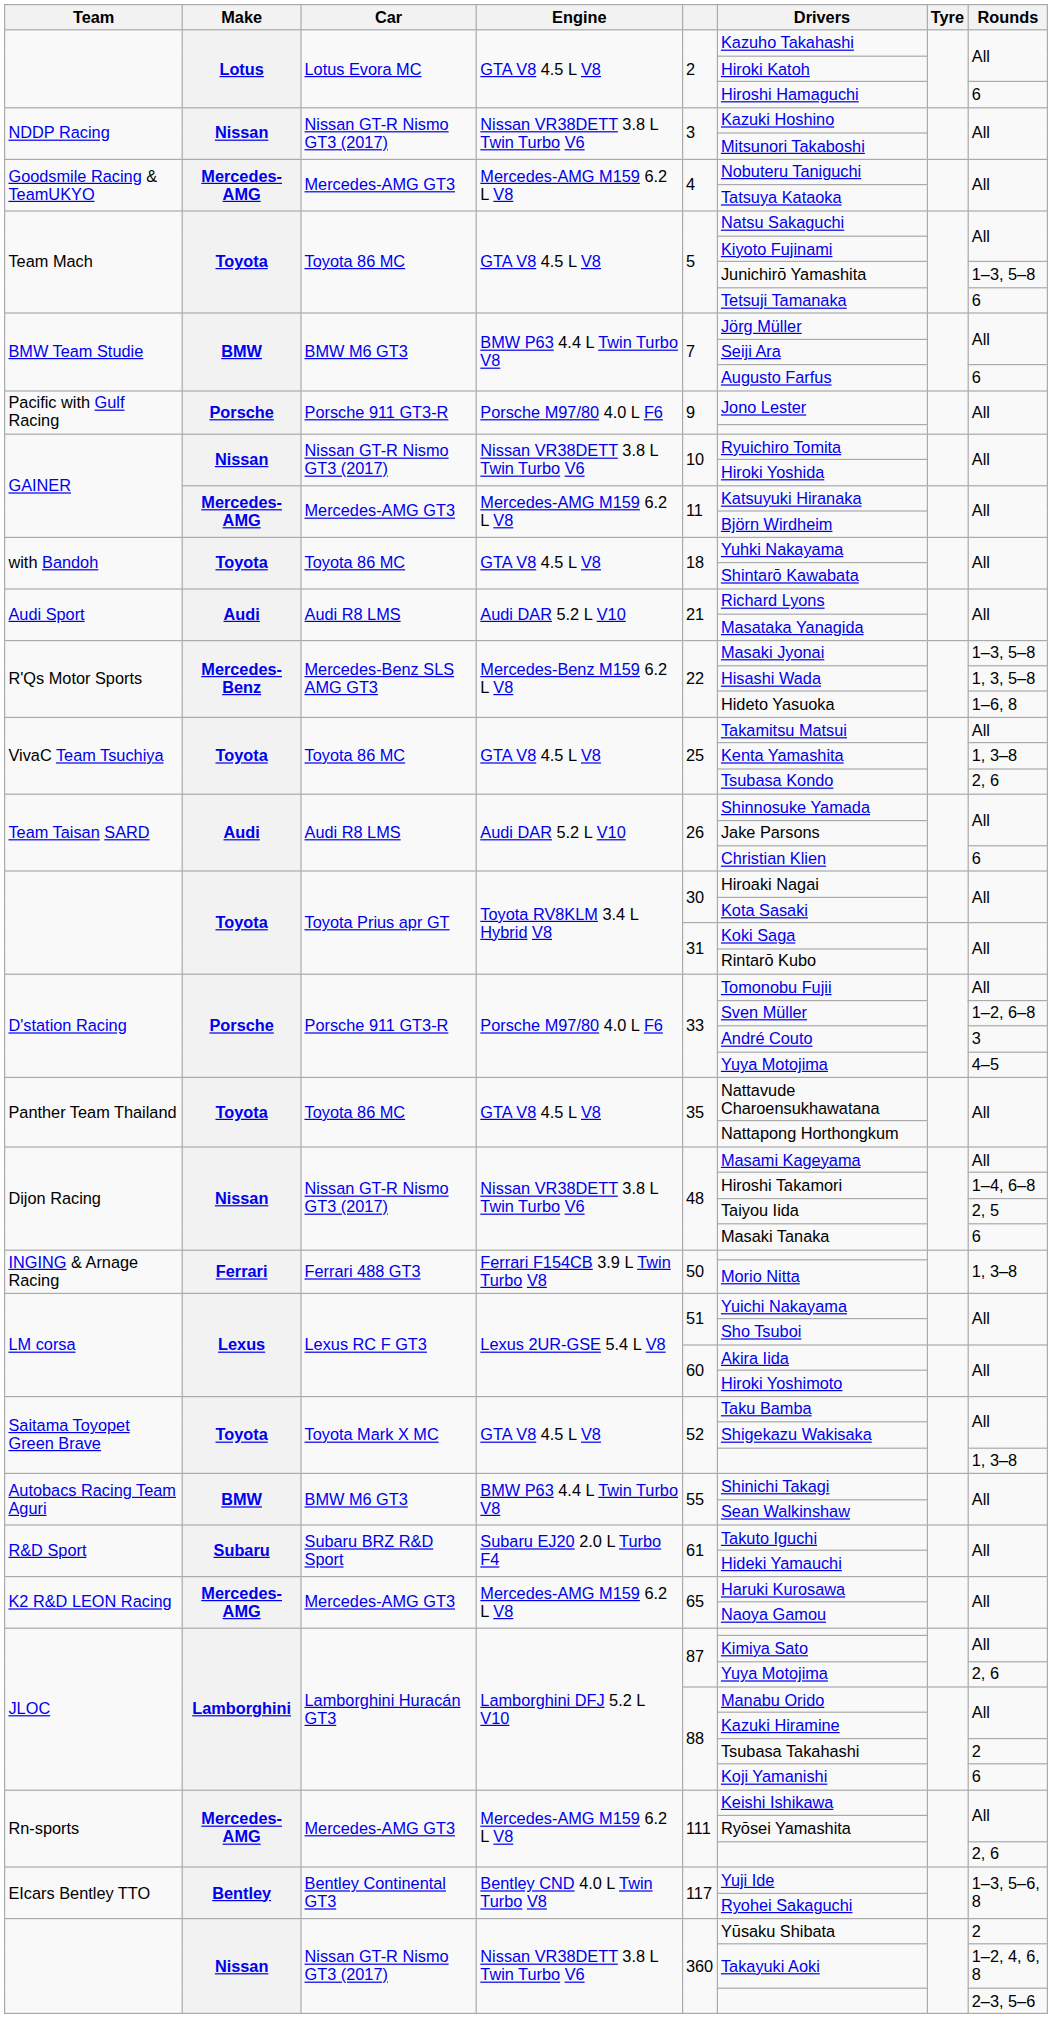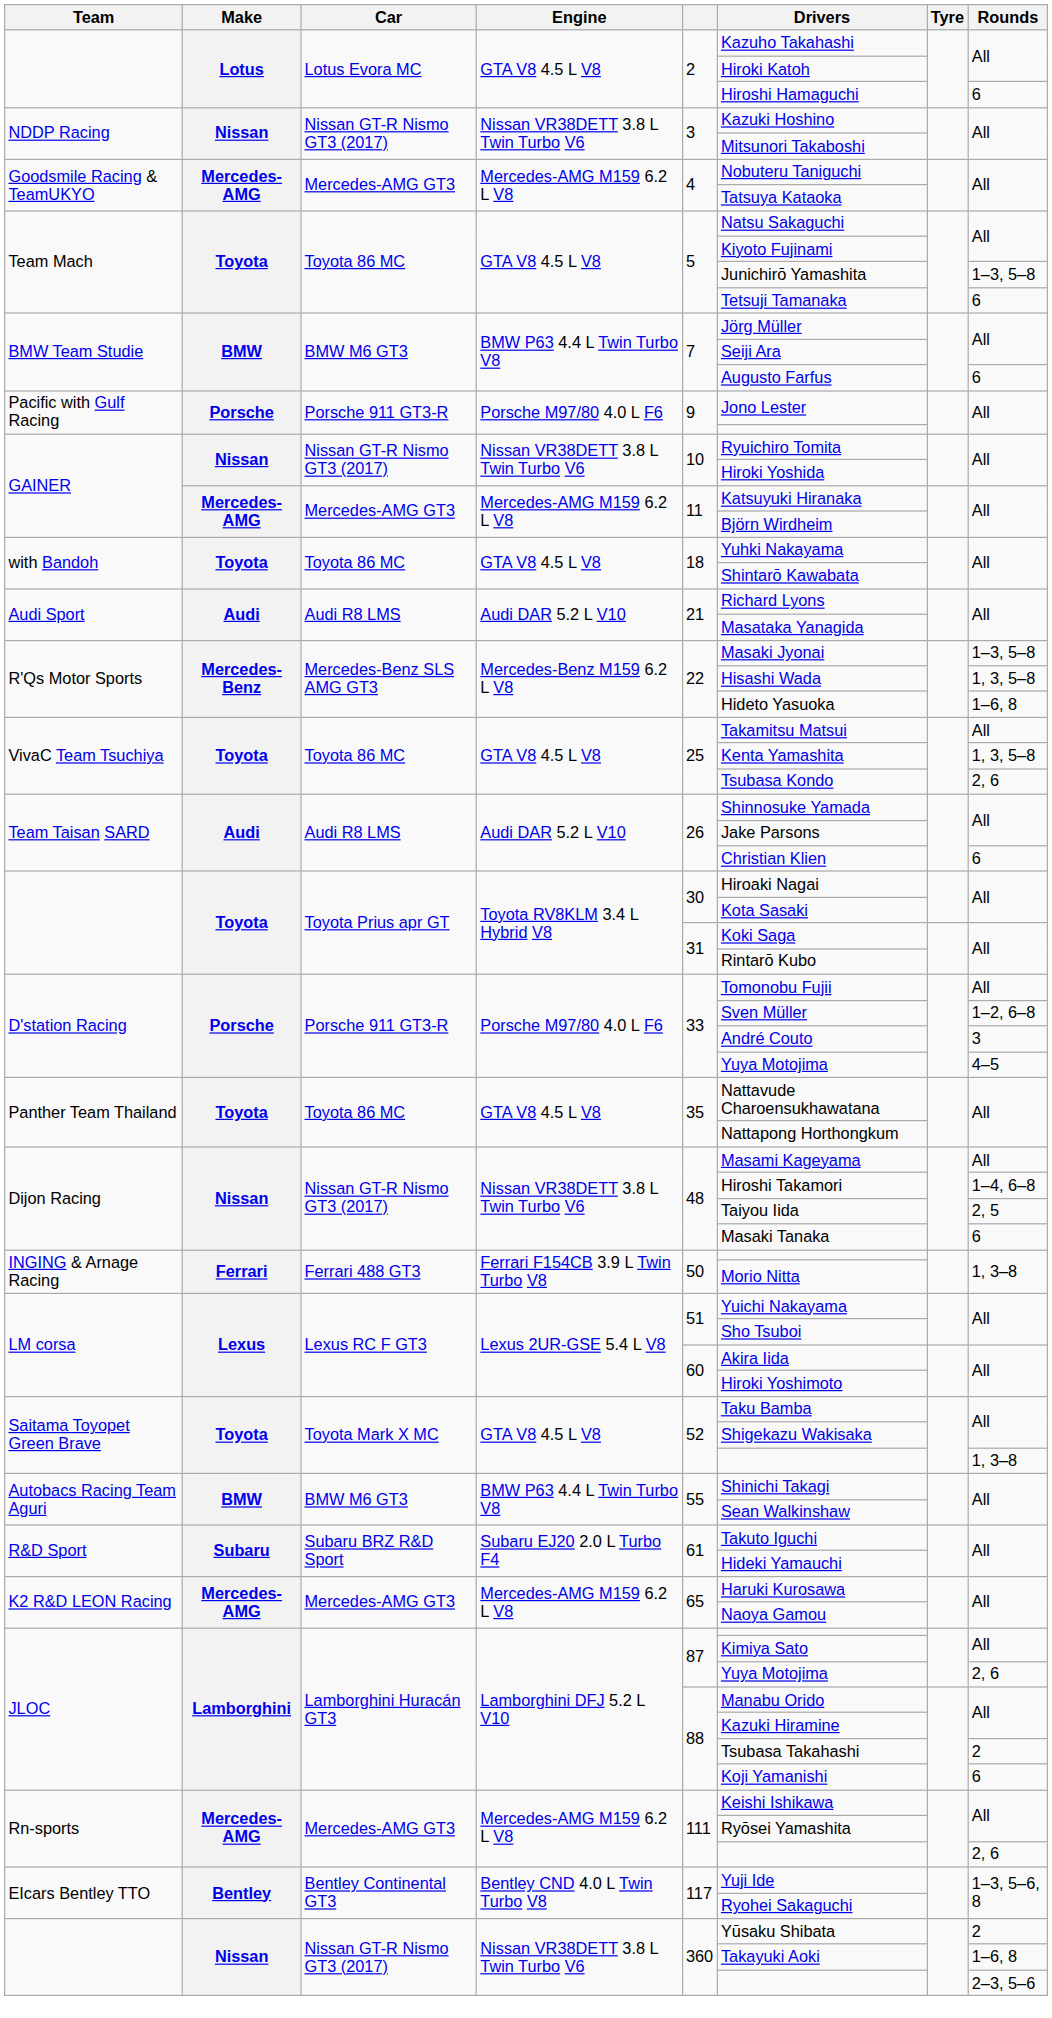(994, 755) 1, 3–8 -> (1004, 755) 1, 3, 5–8
(1006, 1966) 1–2, 4, 6, 8 -> (994, 1957) 1–6, 8
